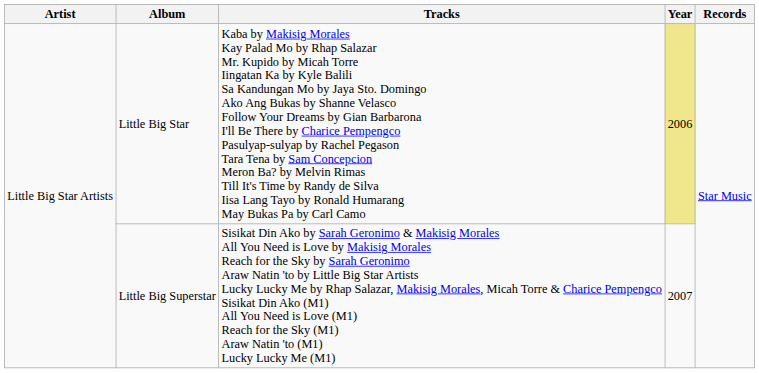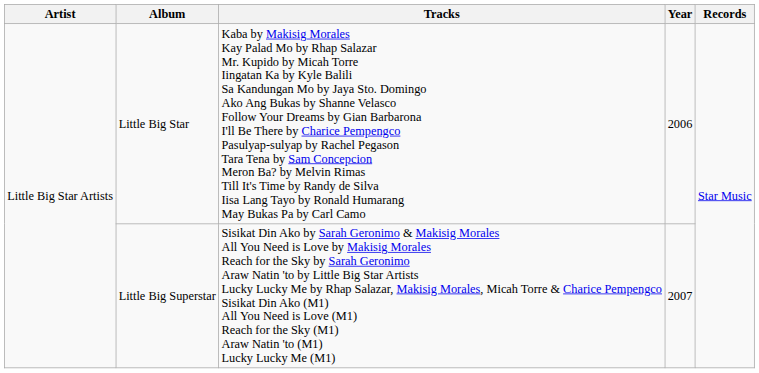(680, 123) khaki background -> (680, 123) no background
